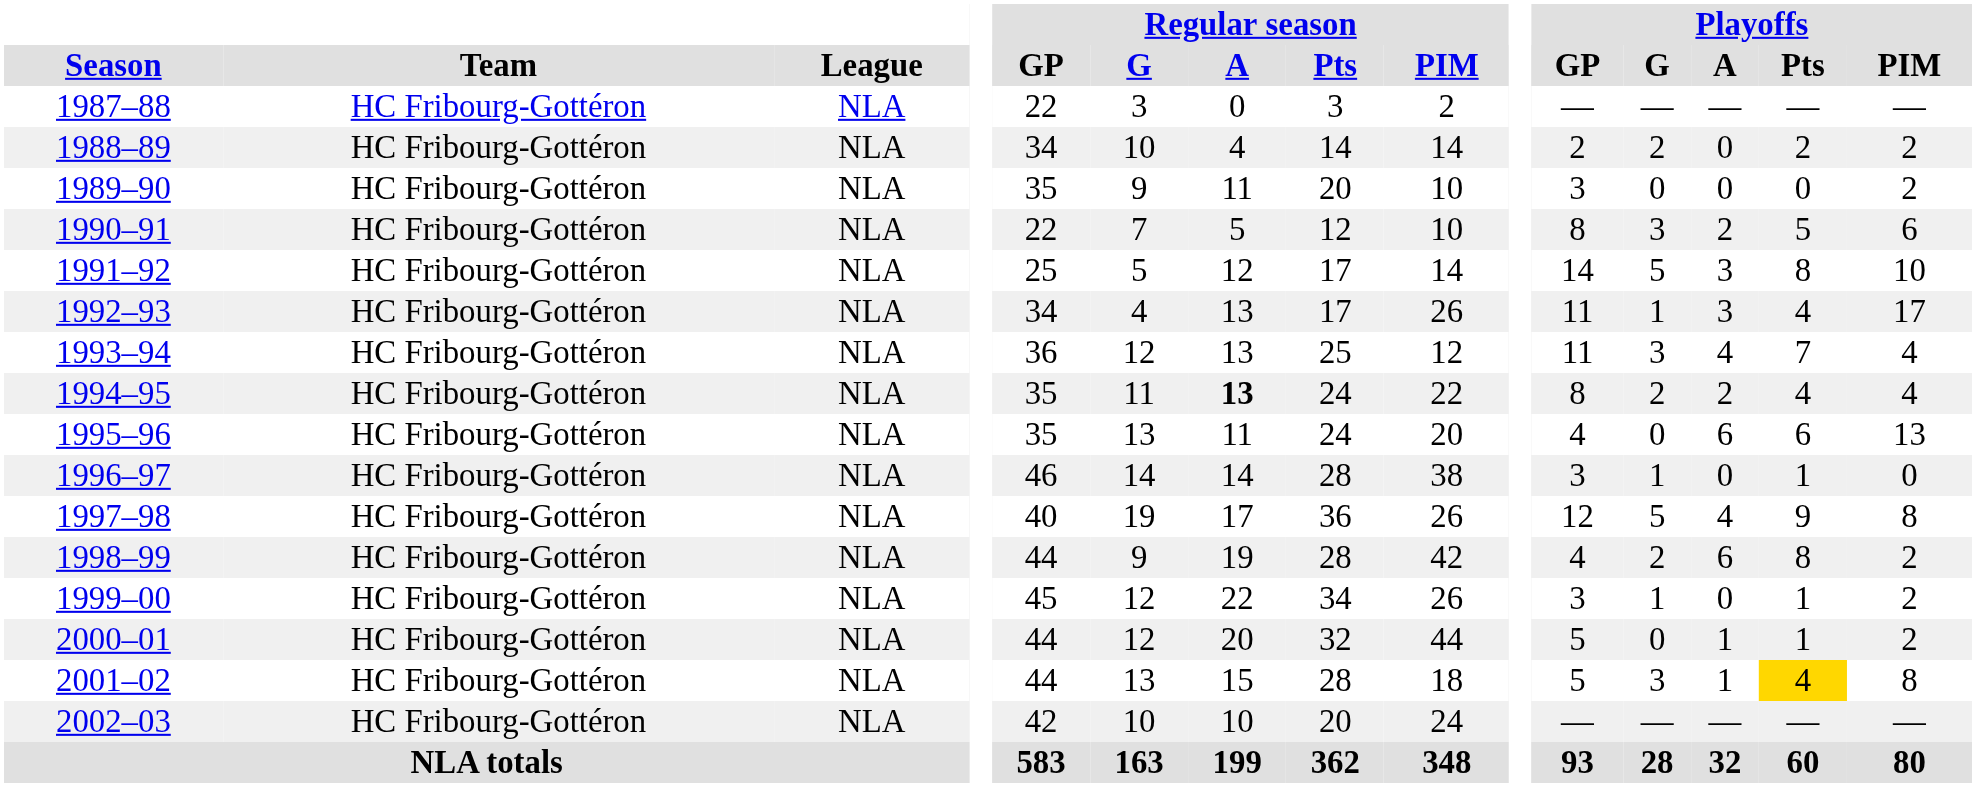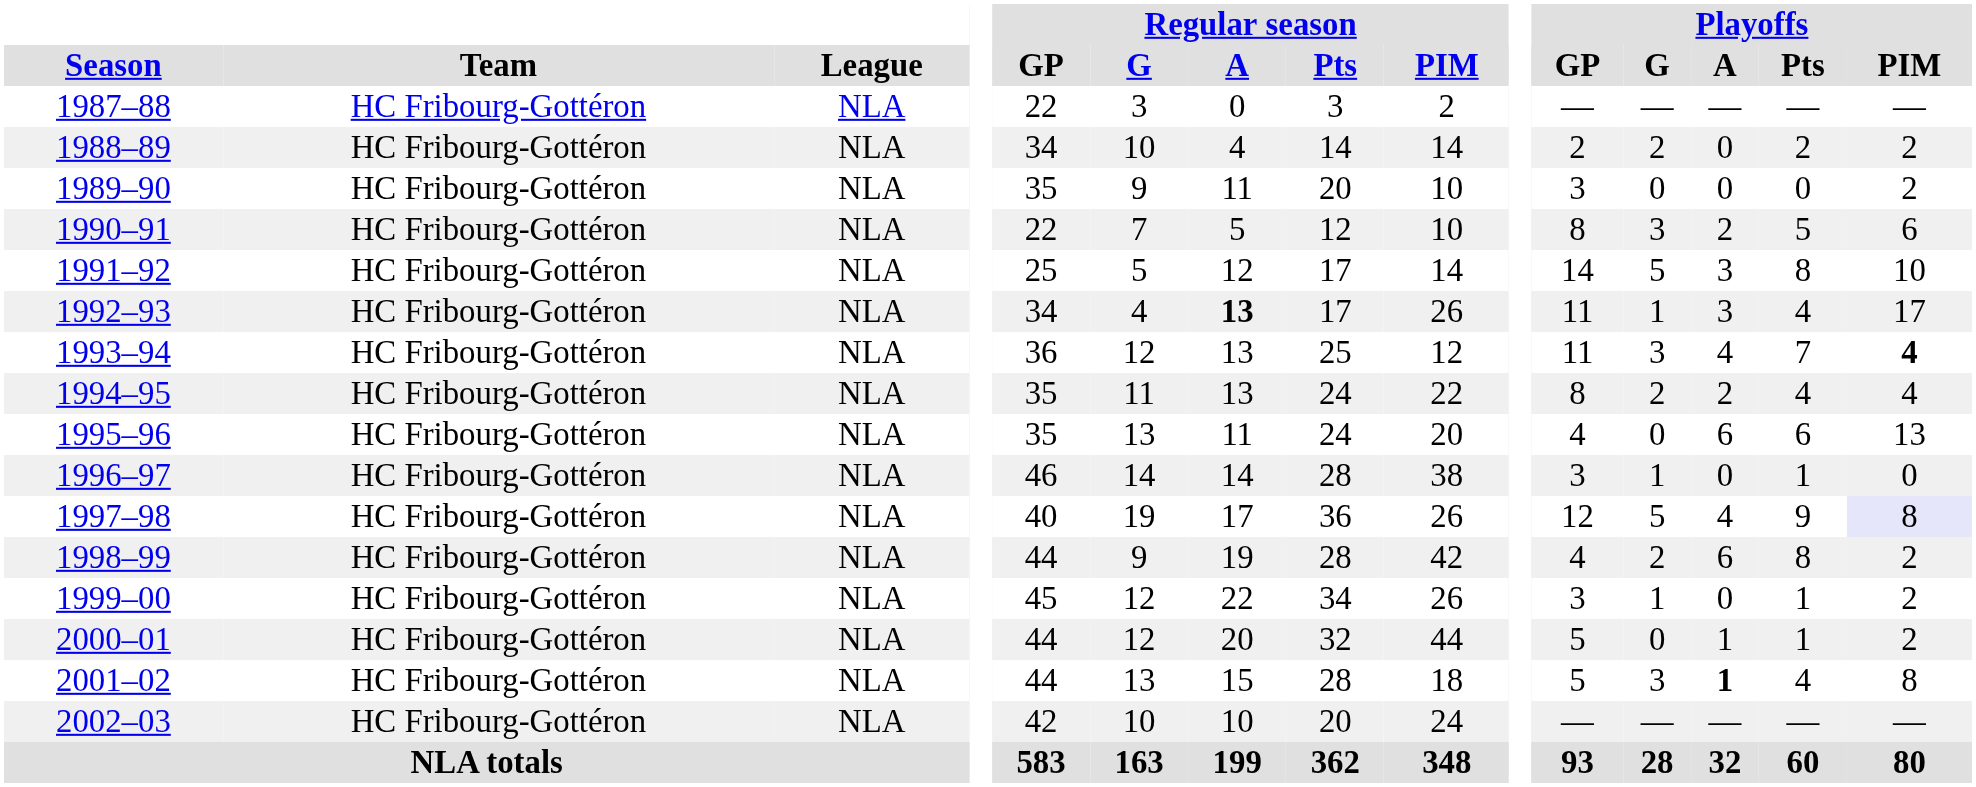(1237, 310) normal -> (1237, 310) bold
(1909, 351) normal -> (1909, 351) bold
(1237, 392) bold -> (1237, 392) normal
(1909, 515) no background -> (1909, 515) lavender background
(1725, 679) normal -> (1725, 679) bold
(1803, 679) gold background -> (1803, 679) no background
